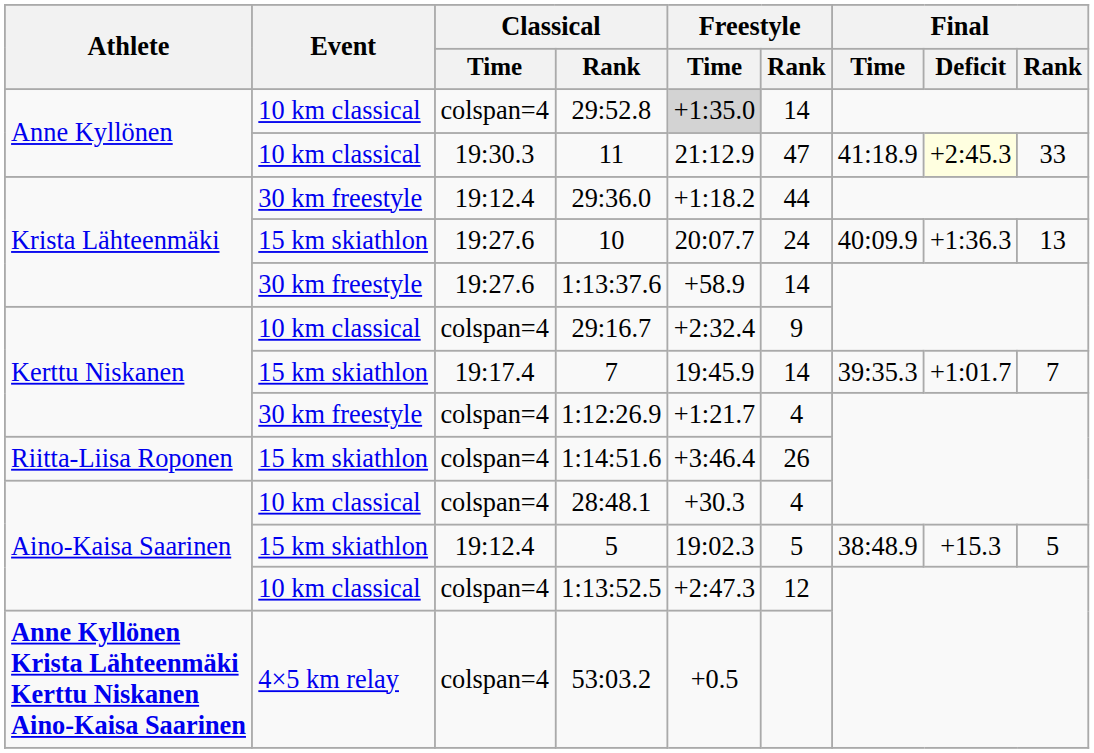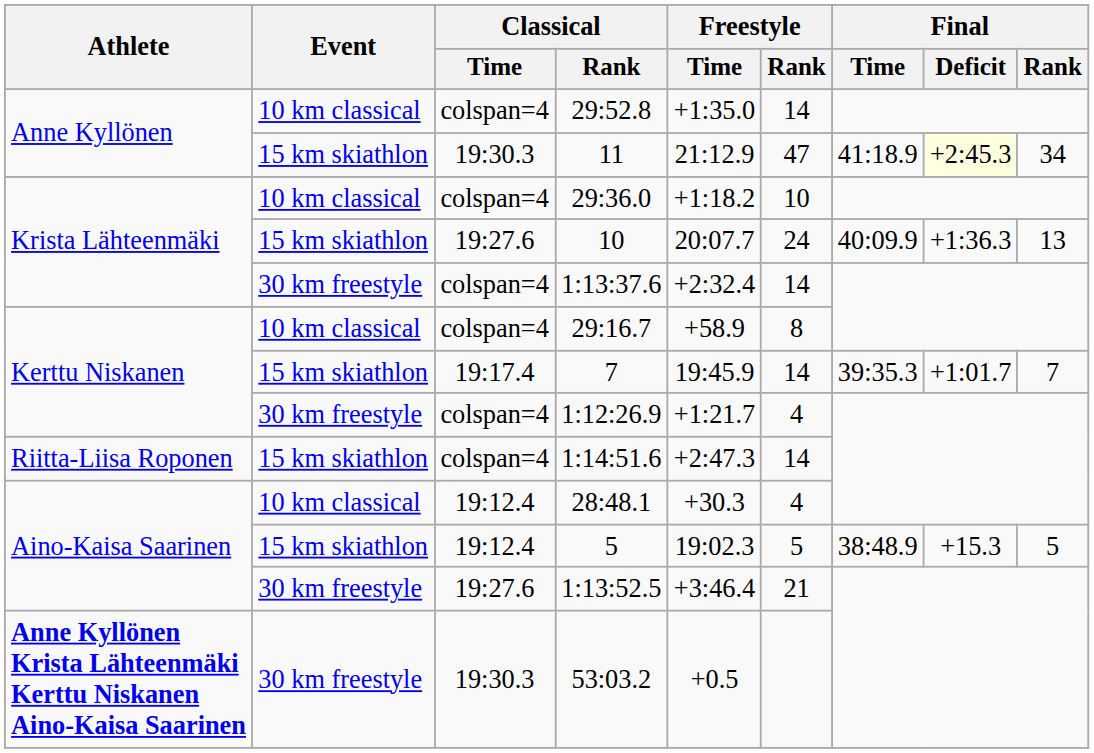(715, 111) lightgrey background -> (715, 111) no background
(340, 154) 10 km classical -> (343, 154) 15 km skiathlon
(1053, 154) 33 -> (1053, 154) 34
(340, 198) 30 km freestyle -> (340, 198) 10 km classical
(495, 198) 19:12.4 -> (495, 198) colspan=4
(797, 198) 44 -> (797, 198) 10
(495, 285) 19:27.6 -> (495, 285) colspan=4
(715, 285) +58.9 -> (715, 285) +2:32.4
(715, 328) +2:32.4 -> (715, 328) +58.9
(797, 328) 9 -> (797, 328) 8
(715, 458) +3:46.4 -> (715, 458) +2:47.3
(797, 458) 26 -> (797, 458) 14
(495, 502) colspan=4 -> (495, 502) 19:12.4
(340, 589) 10 km classical -> (340, 589) 30 km freestyle
(495, 589) colspan=4 -> (495, 589) 19:27.6
(715, 589) +2:47.3 -> (715, 589) +3:46.4
(797, 589) 12 -> (797, 589) 21
(329, 679) 4×5 km relay -> (340, 679) 30 km freestyle
(495, 679) colspan=4 -> (495, 679) 19:30.3
